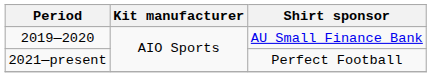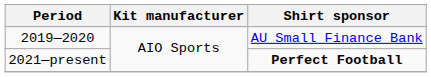(337, 60) normal -> (337, 60) bold
